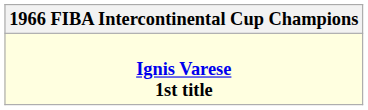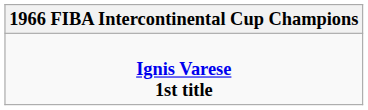(184, 79) lightyellow background -> (184, 79) no background
